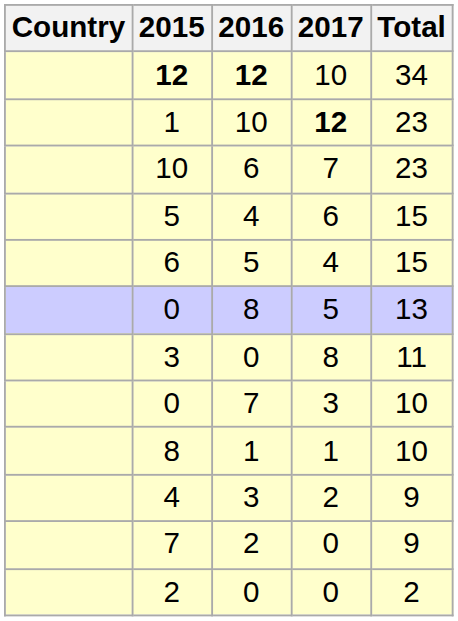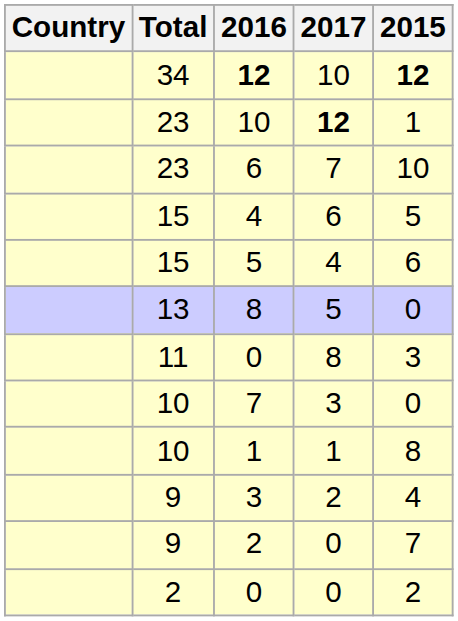columns swapped: (172, 27) <-> (412, 27)
